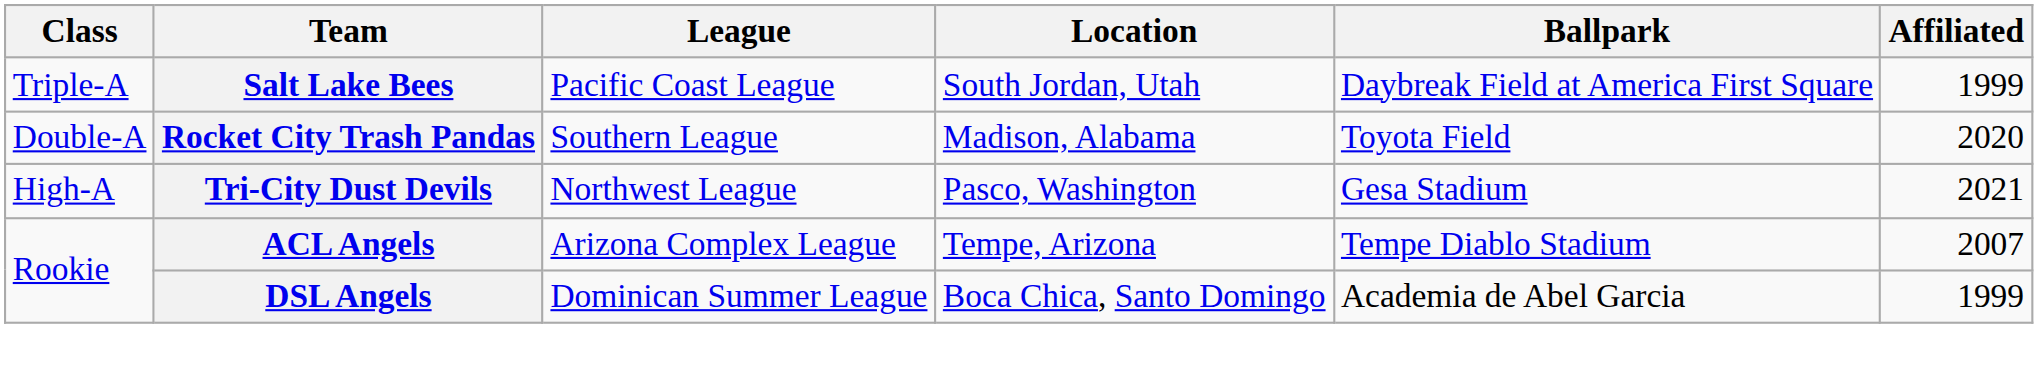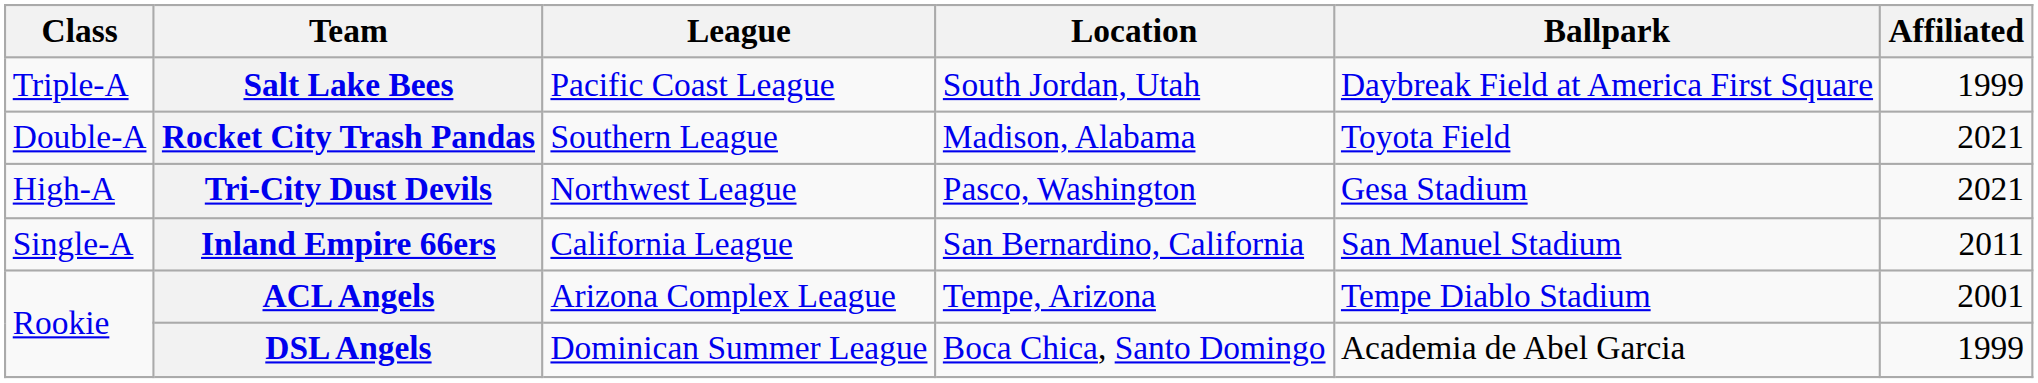(1991, 137) 2020 -> (1991, 137) 2021
+ row: (348, 243)
(1991, 243) 2007 -> (1991, 296) 2001
